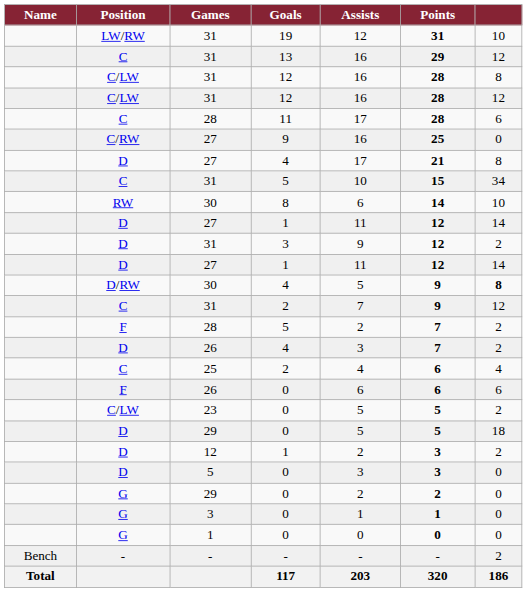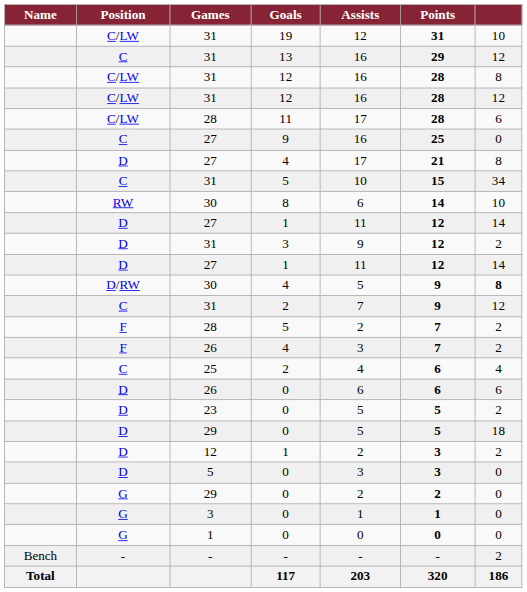(123, 35) LW/RW -> (123, 35) C/LW
(123, 118) C -> (123, 118) C/LW
(123, 139) C/RW -> (123, 139) C
(123, 347) D -> (123, 347) F
(123, 389) F -> (123, 389) D
(123, 410) C/LW -> (123, 410) D
